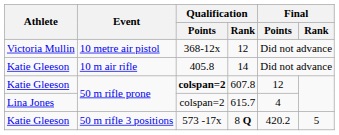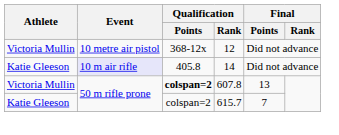(108, 67) no background -> (108, 67) lavender background
(38, 85) Katie Gleeson -> (41, 85) Victoria Mullin
(278, 85) 12 -> (264, 85) 13
(30, 103) Lina Jones -> (38, 103) Katie Gleeson
(278, 103) 4 -> (264, 103) 7
- row: (243, 121)
